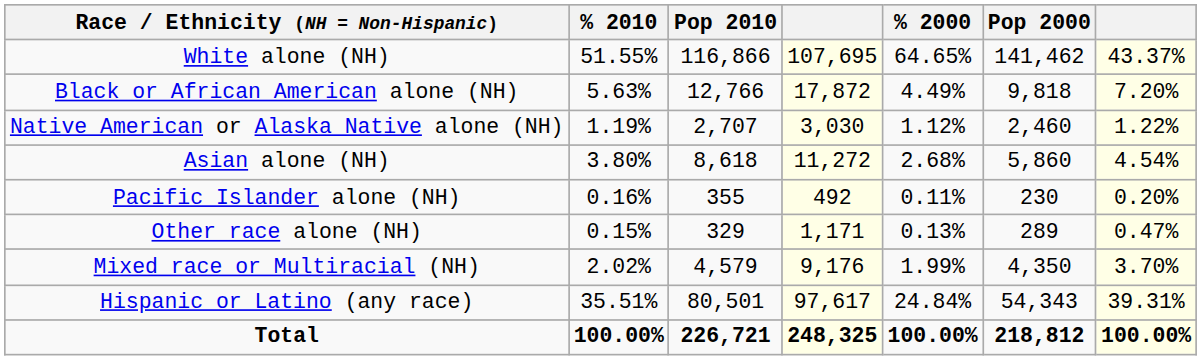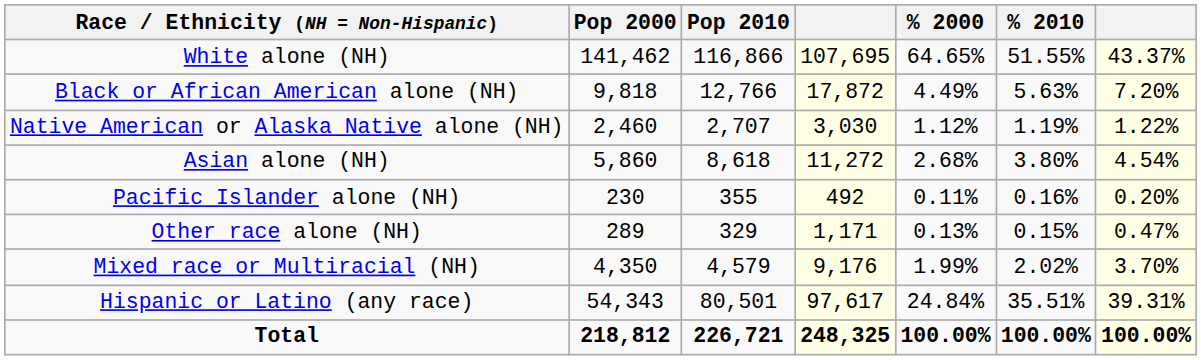columns swapped: (1039, 22) <-> (619, 22)
